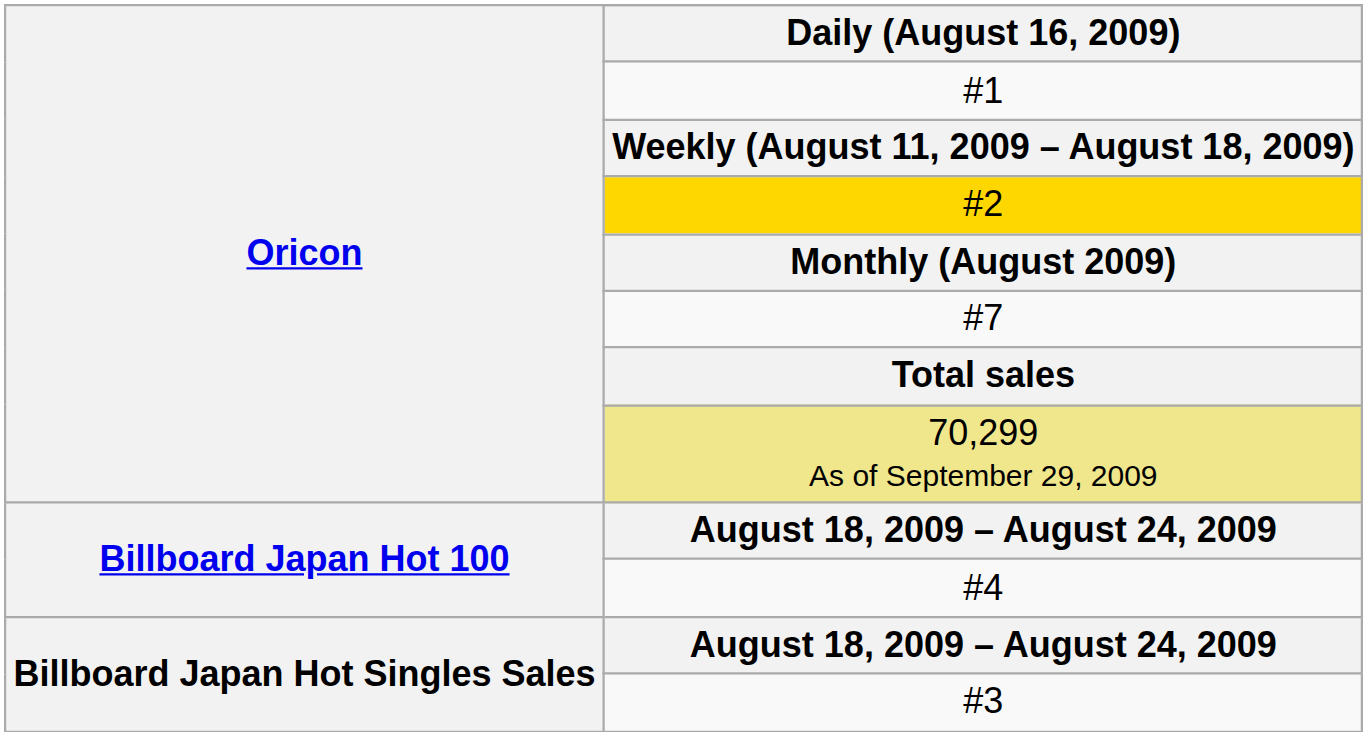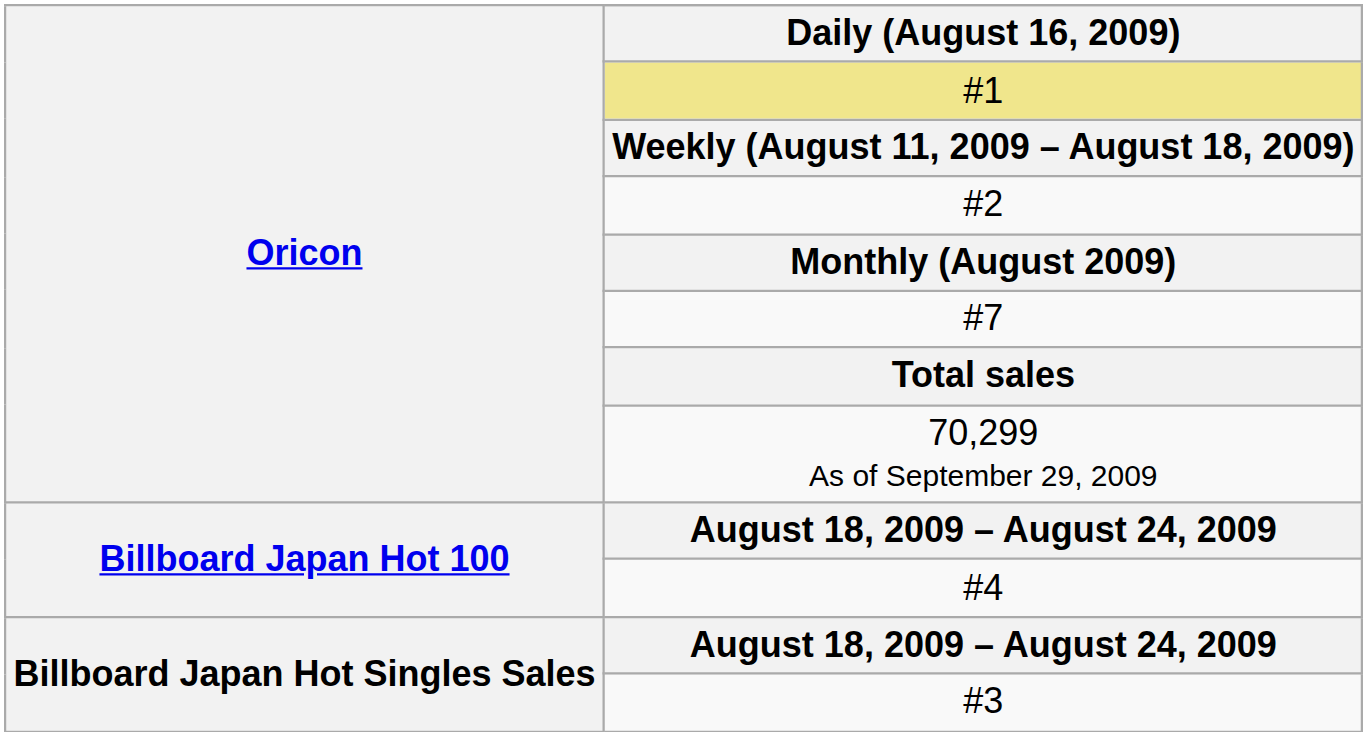(983, 90) no background -> (983, 90) khaki background
(983, 204) gold background -> (983, 204) no background
(983, 452) khaki background -> (983, 452) no background
